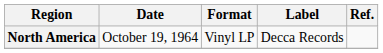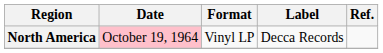(150, 37) no background -> (150, 37) pink background
